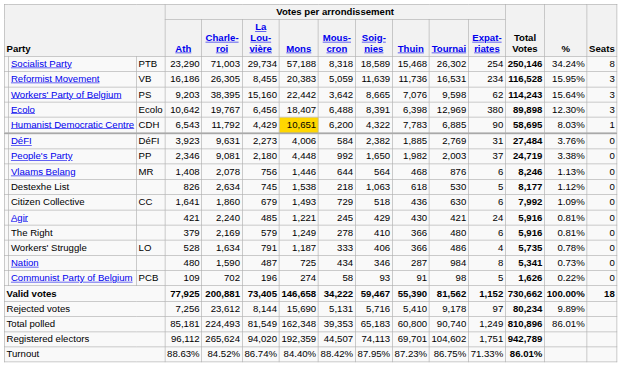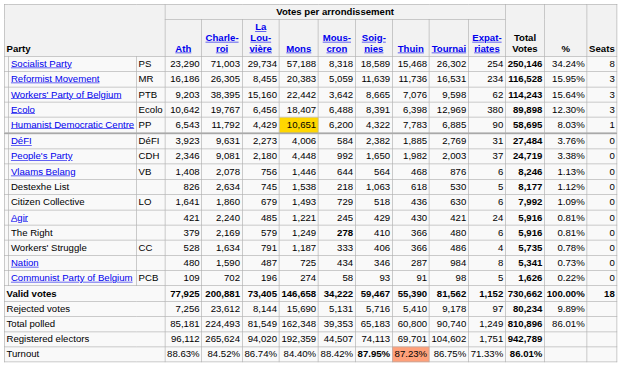(148, 64) PTB -> (145, 64) PS
(145, 79) VB -> (146, 79) MR
(145, 94) PS -> (148, 94) PTB
(149, 125) CDH -> (145, 125) PP
(145, 156) PP -> (149, 156) CDH
(146, 171) MR -> (145, 171) VB
(146, 202) CC -> (145, 202) LO
(345, 232) normal -> (345, 232) bold
(145, 248) LO -> (146, 248) CC
(374, 354) normal -> (374, 354) bold
(411, 354) no background -> (411, 354) lightsalmon background
